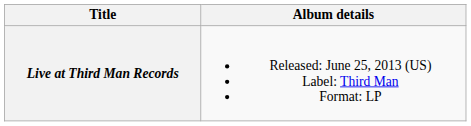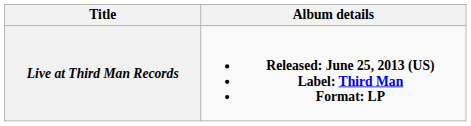(333, 81) normal -> (333, 81) bold
